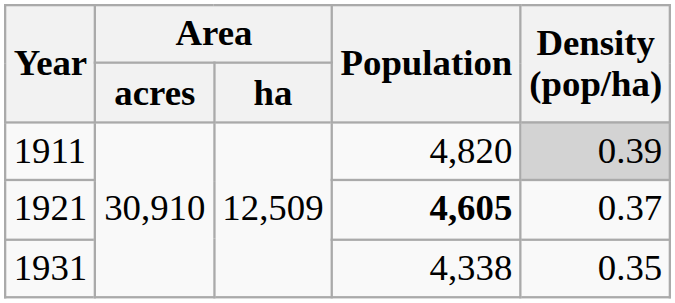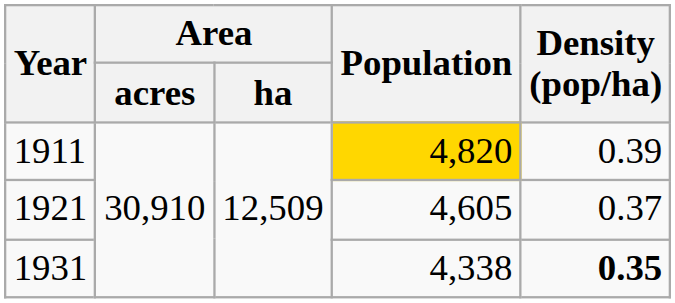(471, 150) no background -> (471, 150) gold background
(630, 150) lightgrey background -> (630, 150) no background
(471, 208) bold -> (471, 208) normal
(630, 267) normal -> (630, 267) bold
